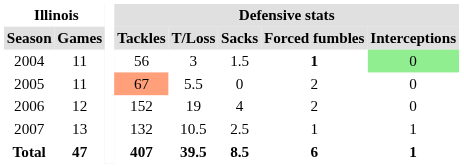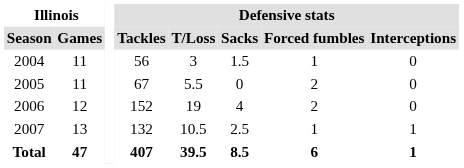(314, 61) bold -> (314, 61) normal
(413, 61) lightgreen background -> (413, 61) no background
(141, 83) lightsalmon background -> (141, 83) no background
